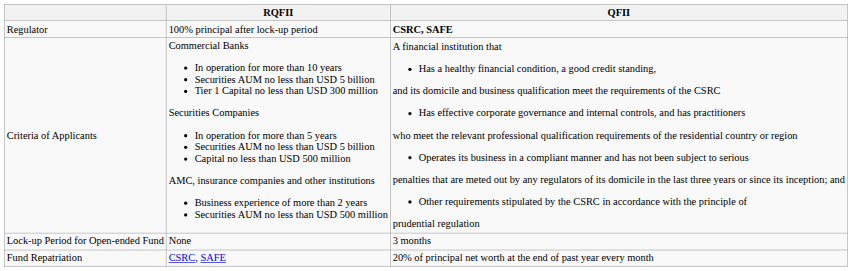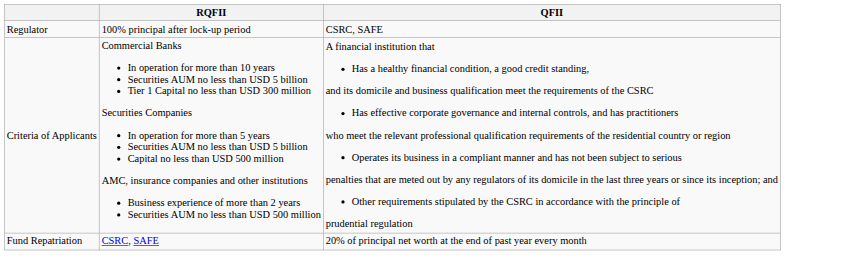(423, 29) bold -> (354, 29) normal
- row: (85, 241)
